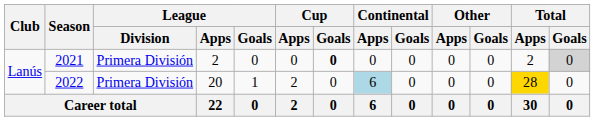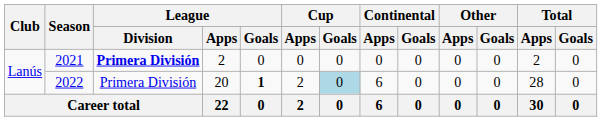(145, 60) normal -> (148, 60) bold
(333, 60) bold -> (340, 60) normal
(570, 60) lightgrey background -> (576, 60) no background
(255, 82) normal -> (261, 82) bold
(333, 82) no background -> (340, 82) lightblue background
(373, 82) lightblue background -> (379, 82) no background
(530, 82) gold background -> (536, 82) no background
